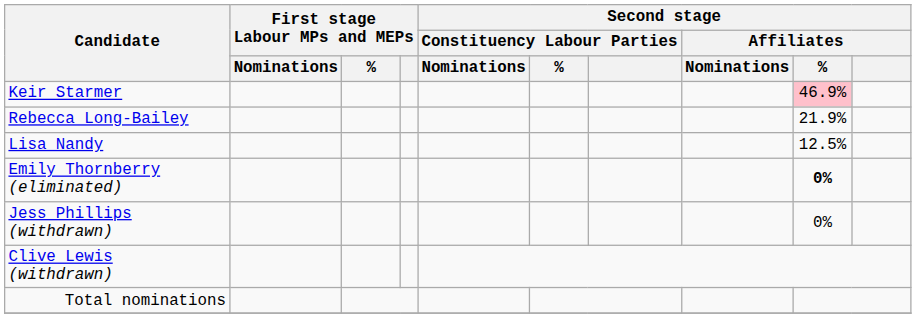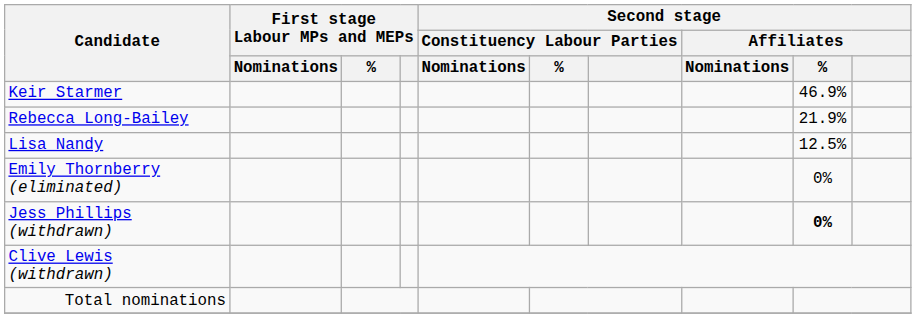(823, 94) pink background -> (823, 94) no background
(823, 180) bold -> (823, 180) normal
(823, 223) normal -> (823, 223) bold
